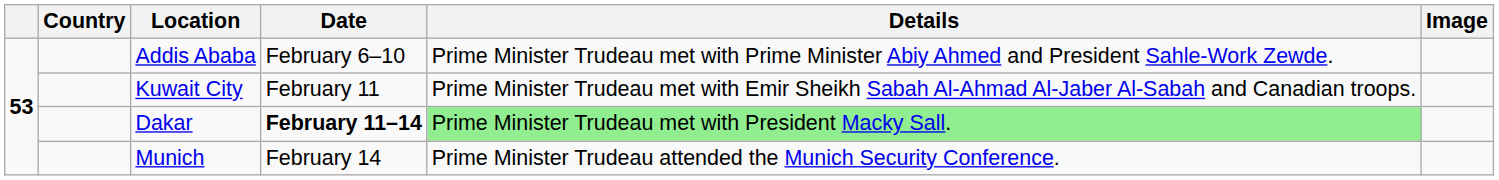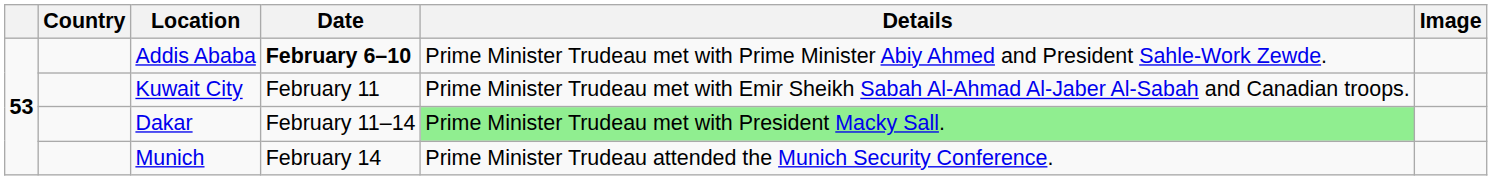(335, 55) normal -> (338, 55) bold
(344, 123) bold -> (341, 123) normal
